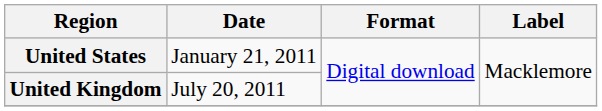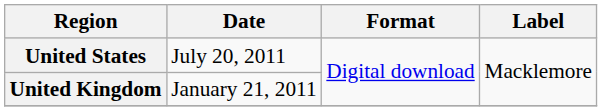(244, 55) January 21, 2011 -> (229, 55) July 20, 2011
(229, 88) July 20, 2011 -> (244, 88) January 21, 2011
